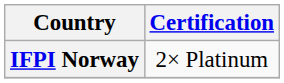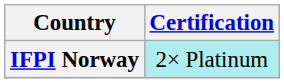(212, 58) no background -> (212, 58) paleturquoise background
